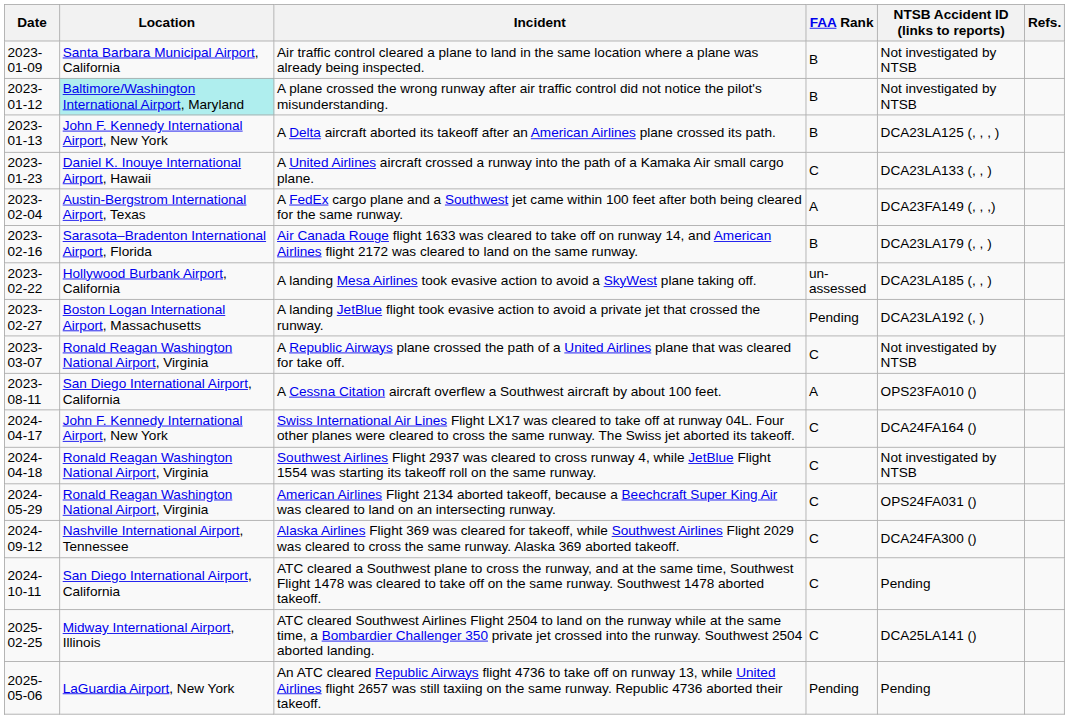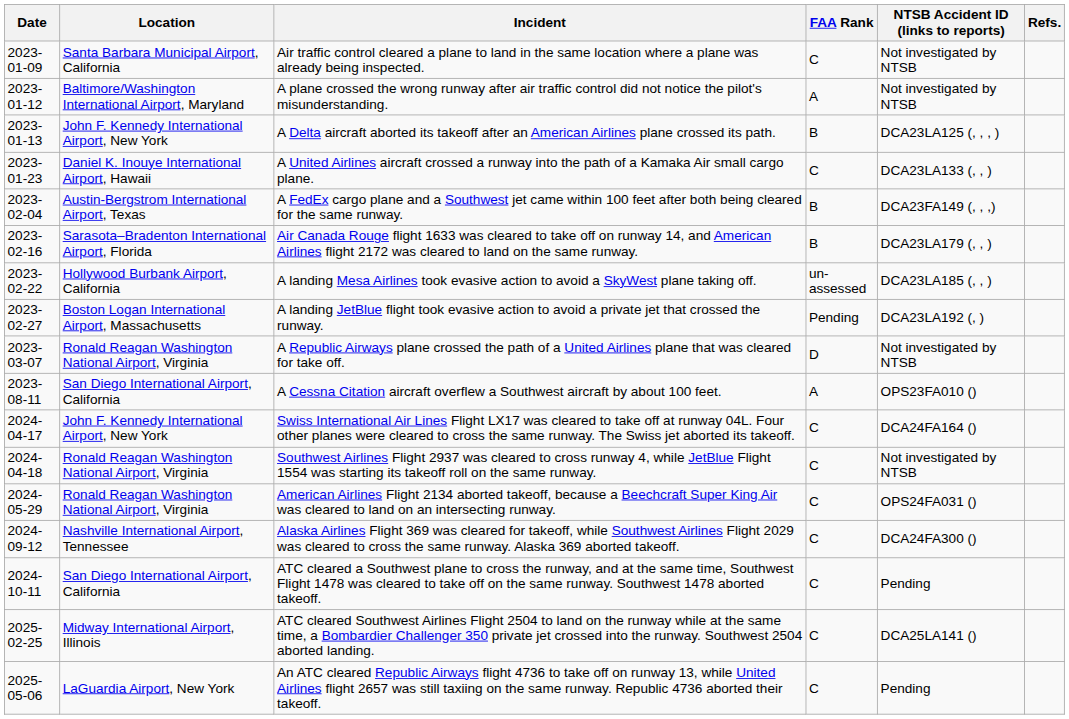(813, 59) B -> (814, 59) C
(153, 96) paleturquoise background -> (153, 96) no background
(813, 96) B -> (813, 96) A
(813, 207) A -> (813, 207) B
(814, 354) C -> (814, 354) D
(834, 687) Pending -> (814, 687) C
